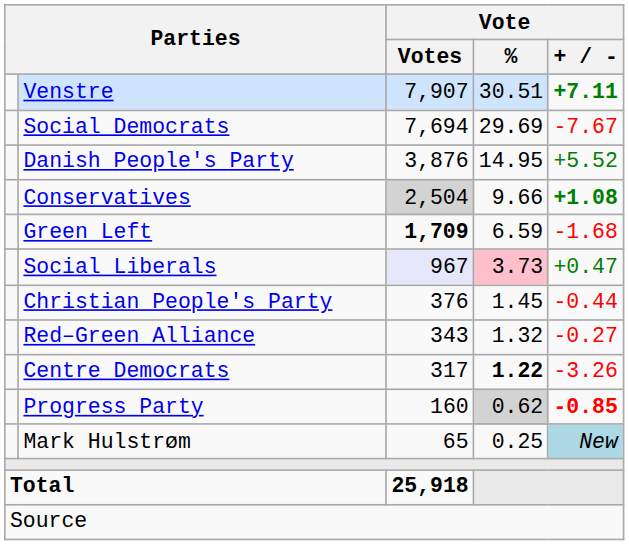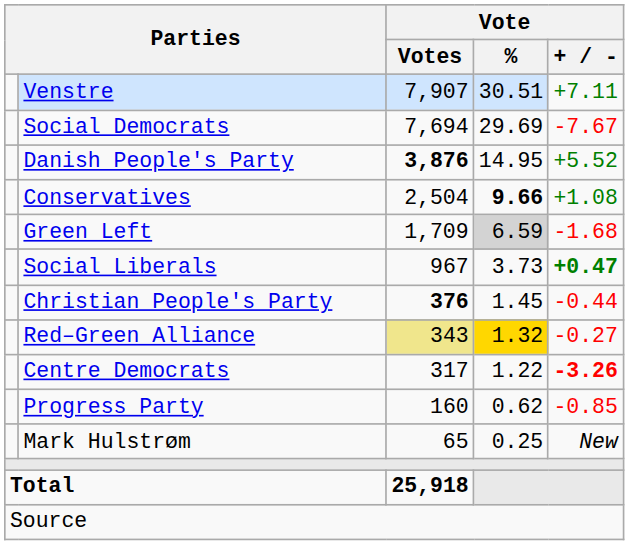(586, 92) bold -> (586, 92) normal
(436, 162) normal -> (436, 162) bold
(436, 197) lightgrey background -> (436, 197) no background
(517, 197) normal -> (517, 197) bold
(586, 197) bold -> (586, 197) normal
(436, 232) bold -> (436, 232) normal
(517, 232) no background -> (517, 232) lightgrey background
(449, 267) lavender background -> (449, 267) no background
(517, 267) pink background -> (517, 267) no background
(586, 267) normal -> (586, 267) bold
(449, 302) normal -> (449, 302) bold
(449, 337) no background -> (449, 337) khaki background
(517, 337) no background -> (517, 337) gold background
(517, 372) bold -> (517, 372) normal
(586, 372) normal -> (586, 372) bold
(517, 407) lightgrey background -> (517, 407) no background
(586, 407) bold -> (586, 407) normal
(598, 442) lightblue background -> (598, 442) no background
